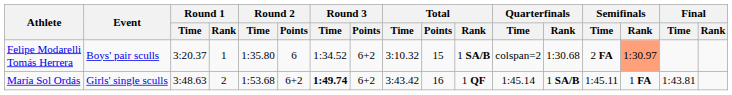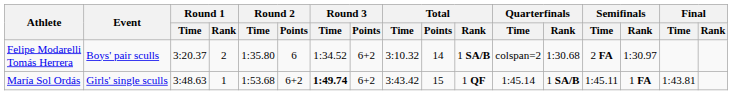(224, 56) 1 -> (224, 56) 2
(438, 56) 15 -> (438, 56) 14
(640, 56) lightsalmon background -> (640, 56) no background
(224, 81) 2 -> (224, 81) 1
(438, 81) 16 -> (438, 81) 15
